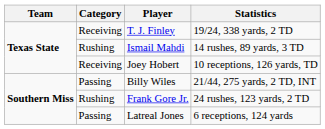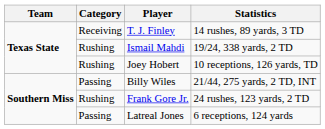(243, 30) 19/24, 338 yards, 2 TD -> (249, 30) 14 rushes, 89 yards, 3 TD
(249, 47) 14 rushes, 89 yards, 3 TD -> (243, 47) 19/24, 338 yards, 2 TD
(100, 64) Receiving -> (96, 64) Rushing
